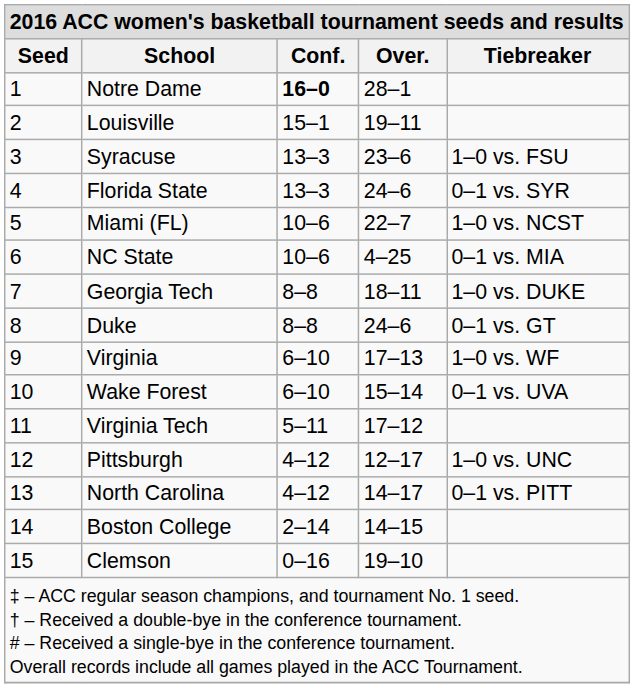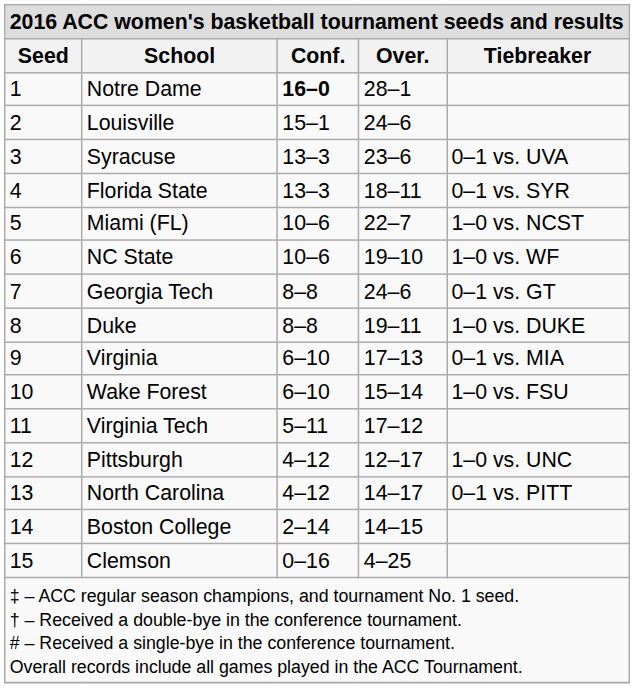(393, 123) 19–11 -> (388, 123) 24–6
(510, 157) 1–0 vs. FSU -> (510, 157) 0–1 vs. UVA
(388, 190) 24–6 -> (393, 190) 18–11
(388, 258) 4–25 -> (393, 258) 19–10
(508, 258) 0–1 vs. MIA -> (505, 258) 1–0 vs. WF
(393, 291) 18–11 -> (388, 291) 24–6
(518, 291) 1–0 vs. DUKE -> (504, 291) 0–1 vs. GT
(388, 325) 24–6 -> (393, 325) 19–11
(504, 325) 0–1 vs. GT -> (518, 325) 1–0 vs. DUKE
(505, 359) 1–0 vs. WF -> (508, 359) 0–1 vs. MIA
(510, 392) 0–1 vs. UVA -> (510, 392) 1–0 vs. FSU
(393, 561) 19–10 -> (388, 561) 4–25
